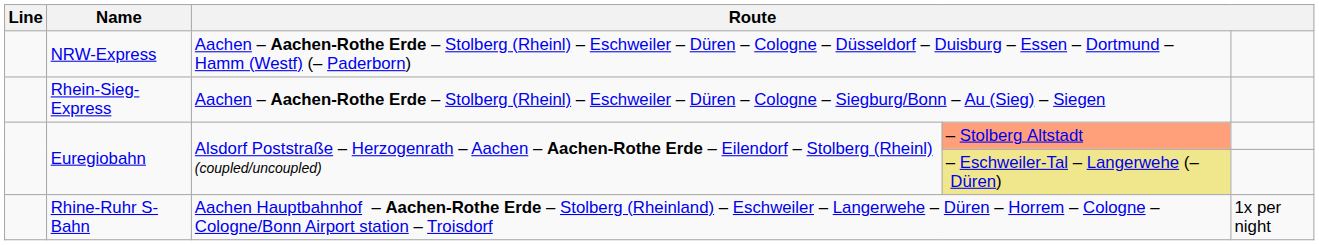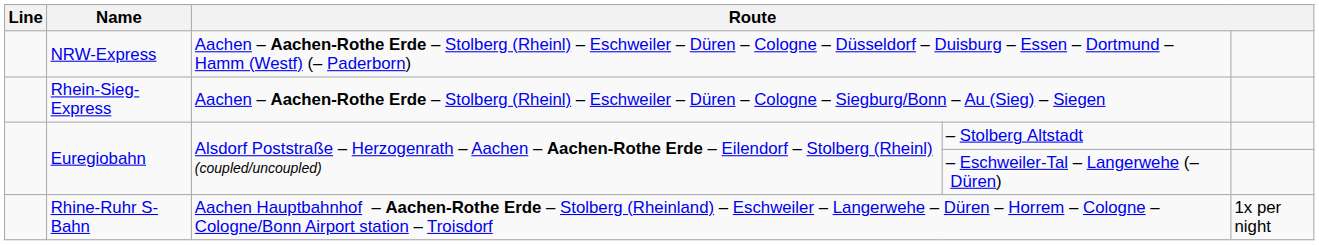(1014, 135) lightsalmon background -> (1014, 135) no background
(1072, 171) khaki background -> (1072, 171) no background
